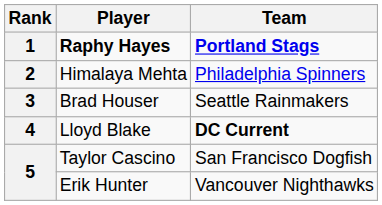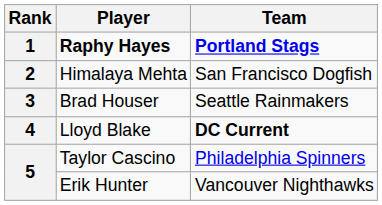(280, 74) Philadelphia Spinners -> (284, 74) San Francisco Dogfish
(284, 158) San Francisco Dogfish -> (280, 158) Philadelphia Spinners
